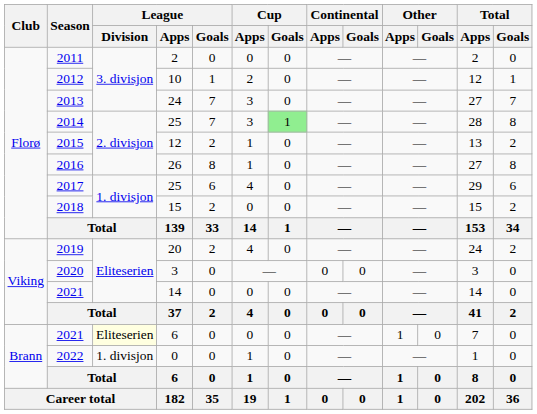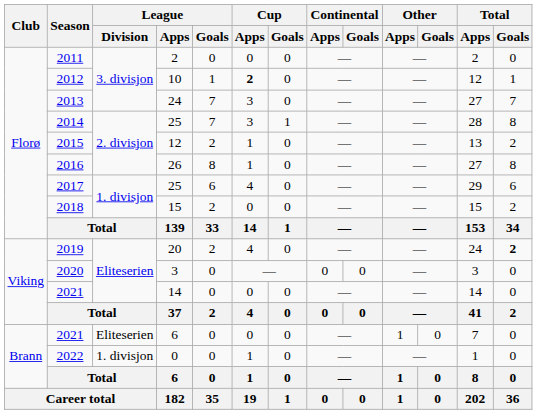(250, 79) normal -> (250, 79) bold
(287, 121) lightgreen background -> (287, 121) no background
(513, 249) normal -> (513, 249) bold
(125, 334) lightyellow background -> (125, 334) no background
